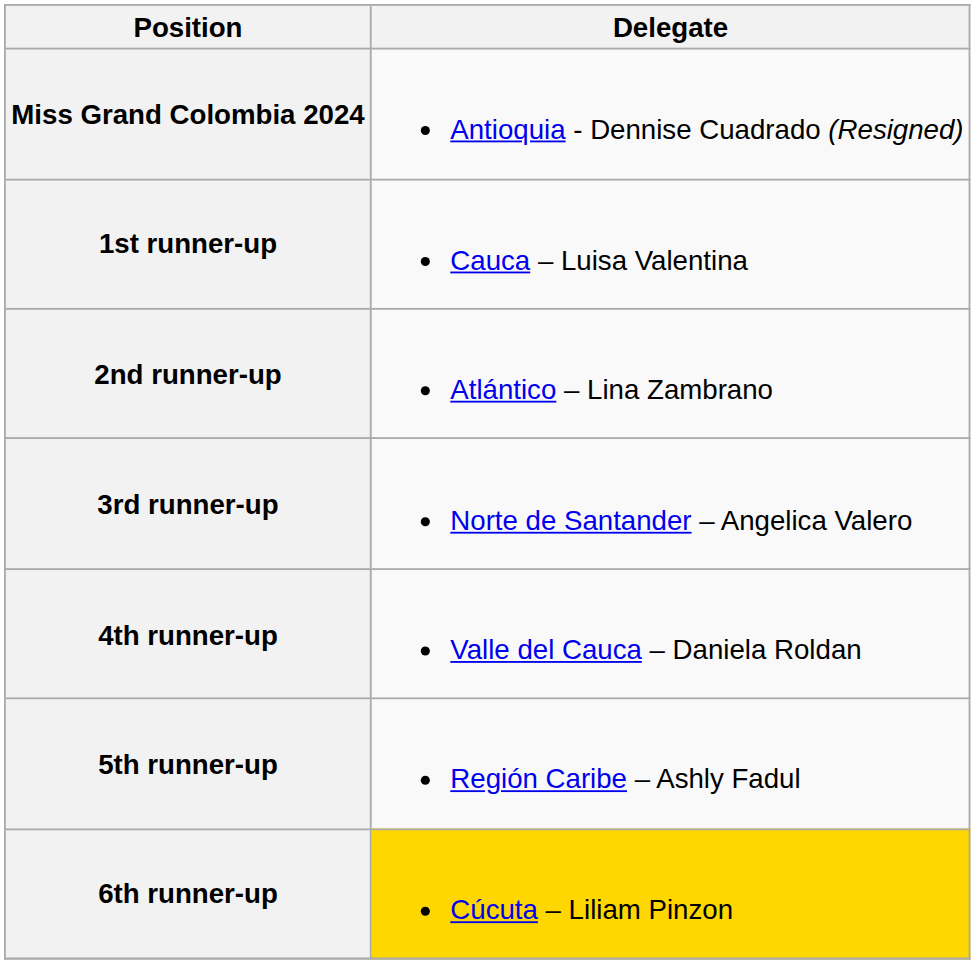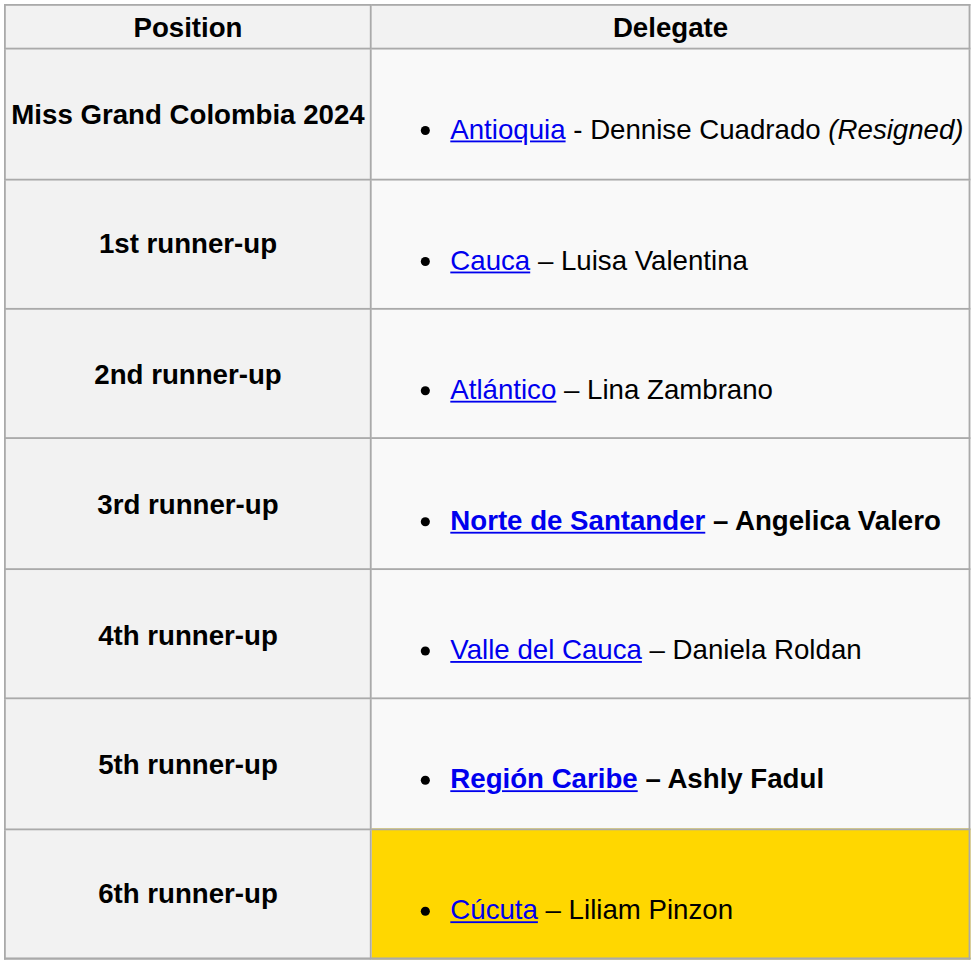(671, 519) normal -> (671, 519) bold
(671, 779) normal -> (671, 779) bold
